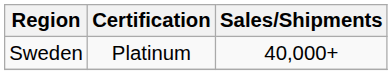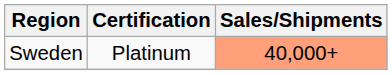(301, 52) no background -> (301, 52) lightsalmon background
